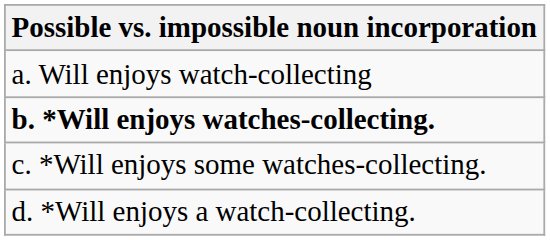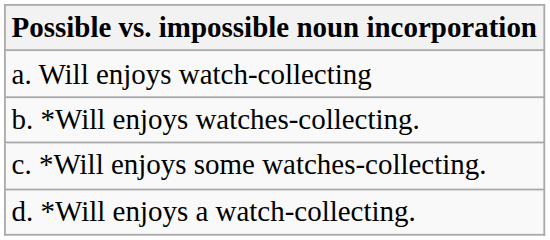(223, 119) bold -> (216, 119) normal
